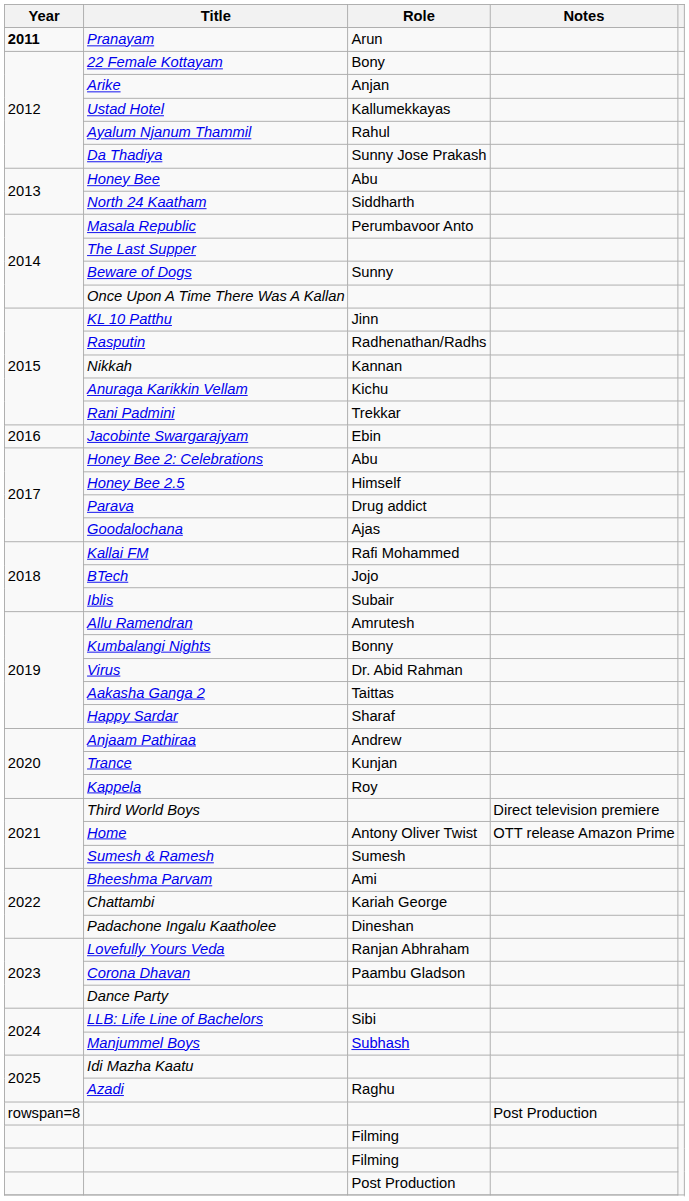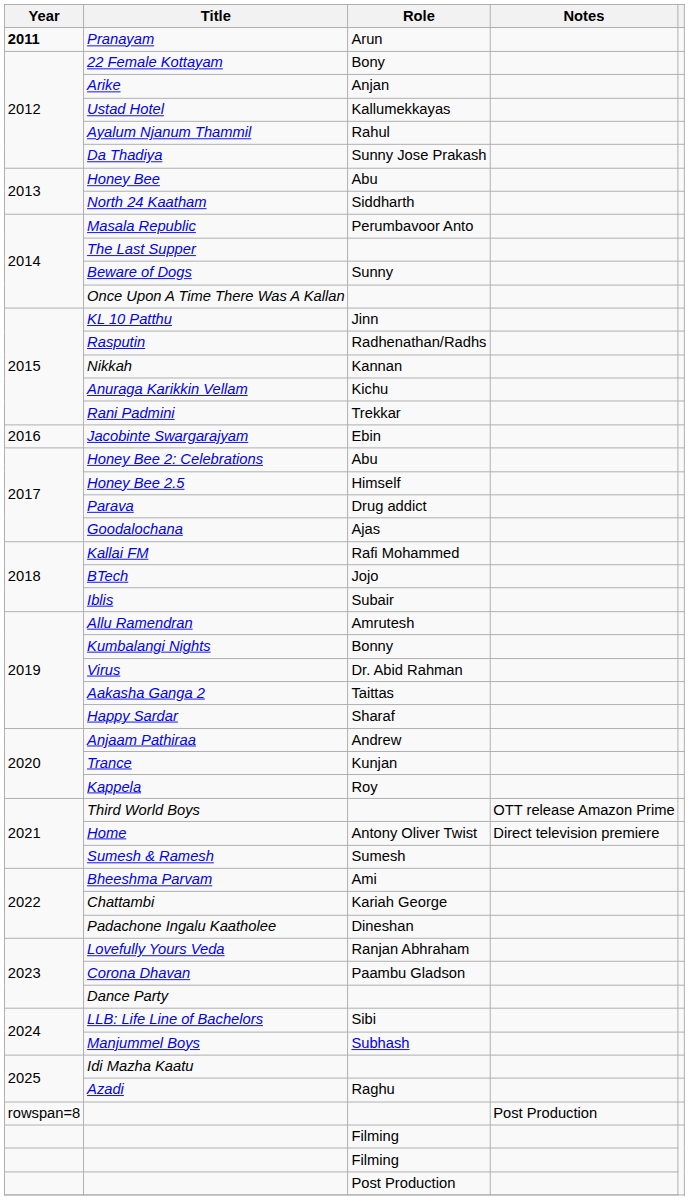(576, 809) Direct television premiere -> (584, 809) OTT release Amazon Prime
(584, 833) OTT release Amazon Prime -> (576, 833) Direct television premiere
